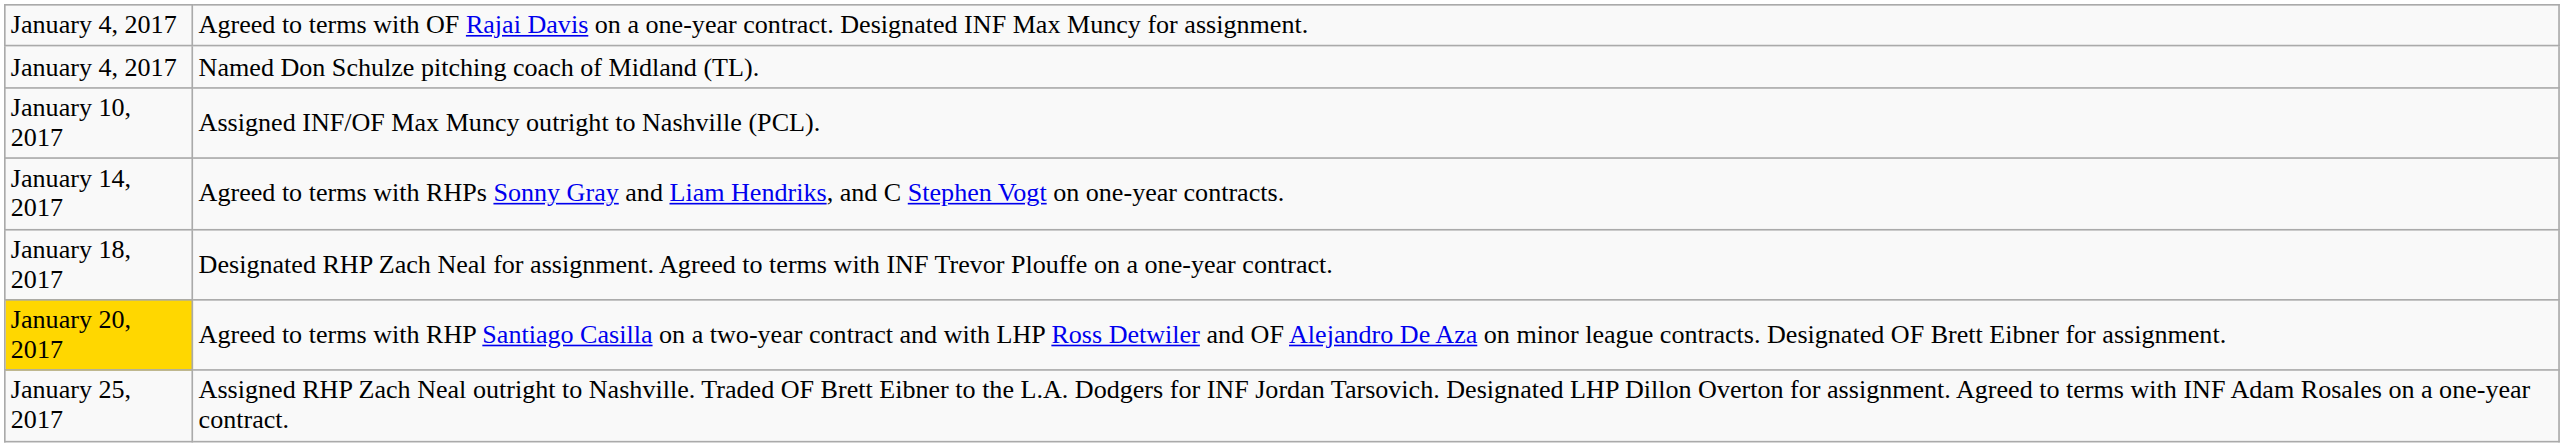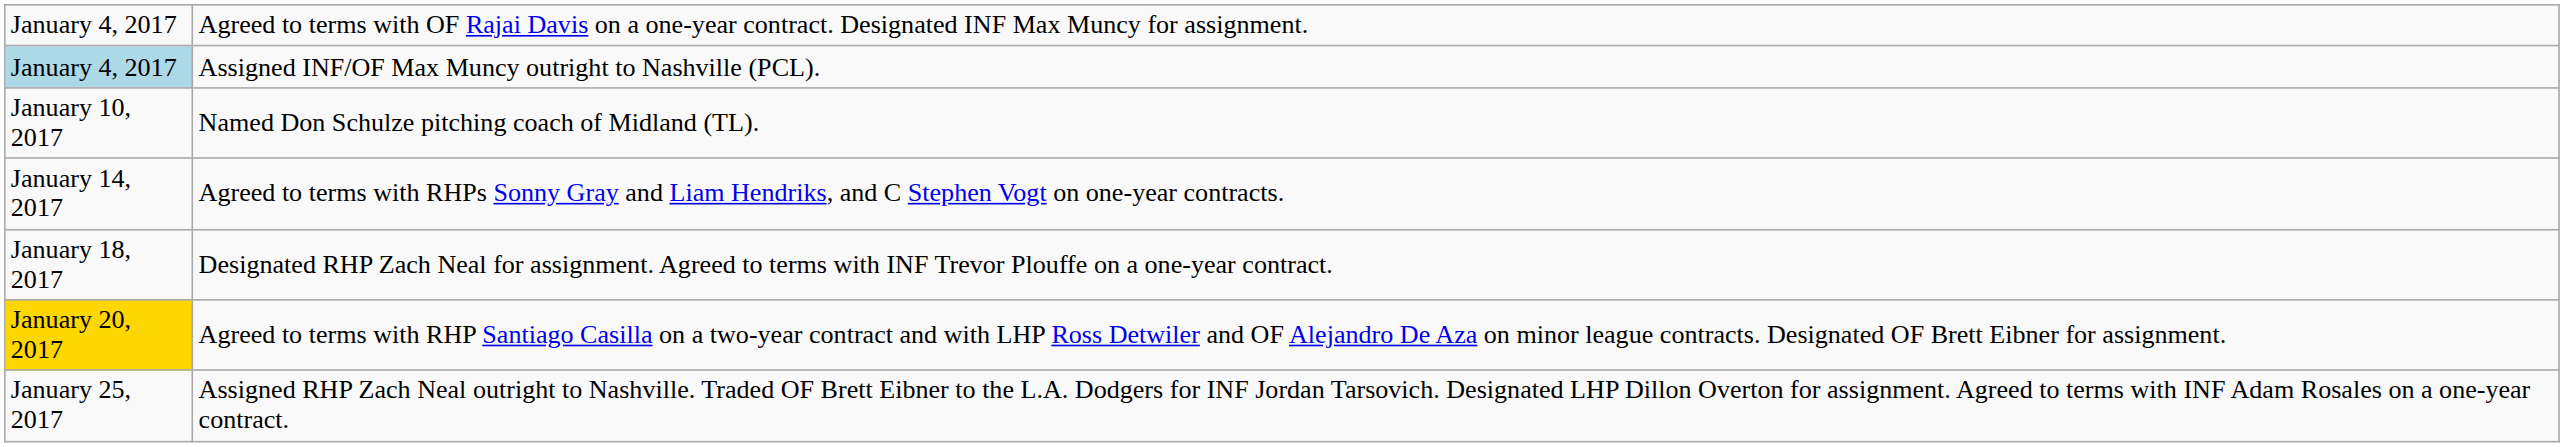(94, 66) no background -> (94, 66) lightblue background
(479, 66) Named Don Schulze pitching coach of Midland (TL). -> (509, 66) Assigned INF/OF Max Muncy outright to Nashville (PCL).
(509, 122) Assigned INF/OF Max Muncy outright to Nashville (PCL). -> (479, 122) Named Don Schulze pitching coach of Midland (TL).
